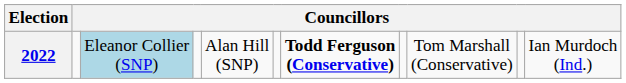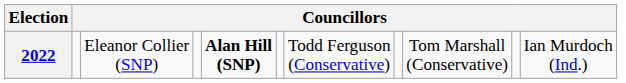(137, 54) lightblue background -> (137, 54) no background
(237, 54) normal -> (239, 54) bold
(340, 54) bold -> (339, 54) normal
